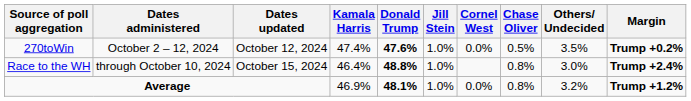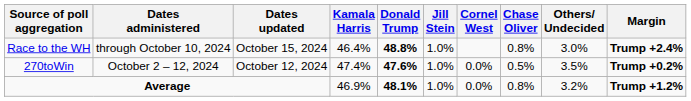rows swapped: (49, 67) <-> (49, 48)
